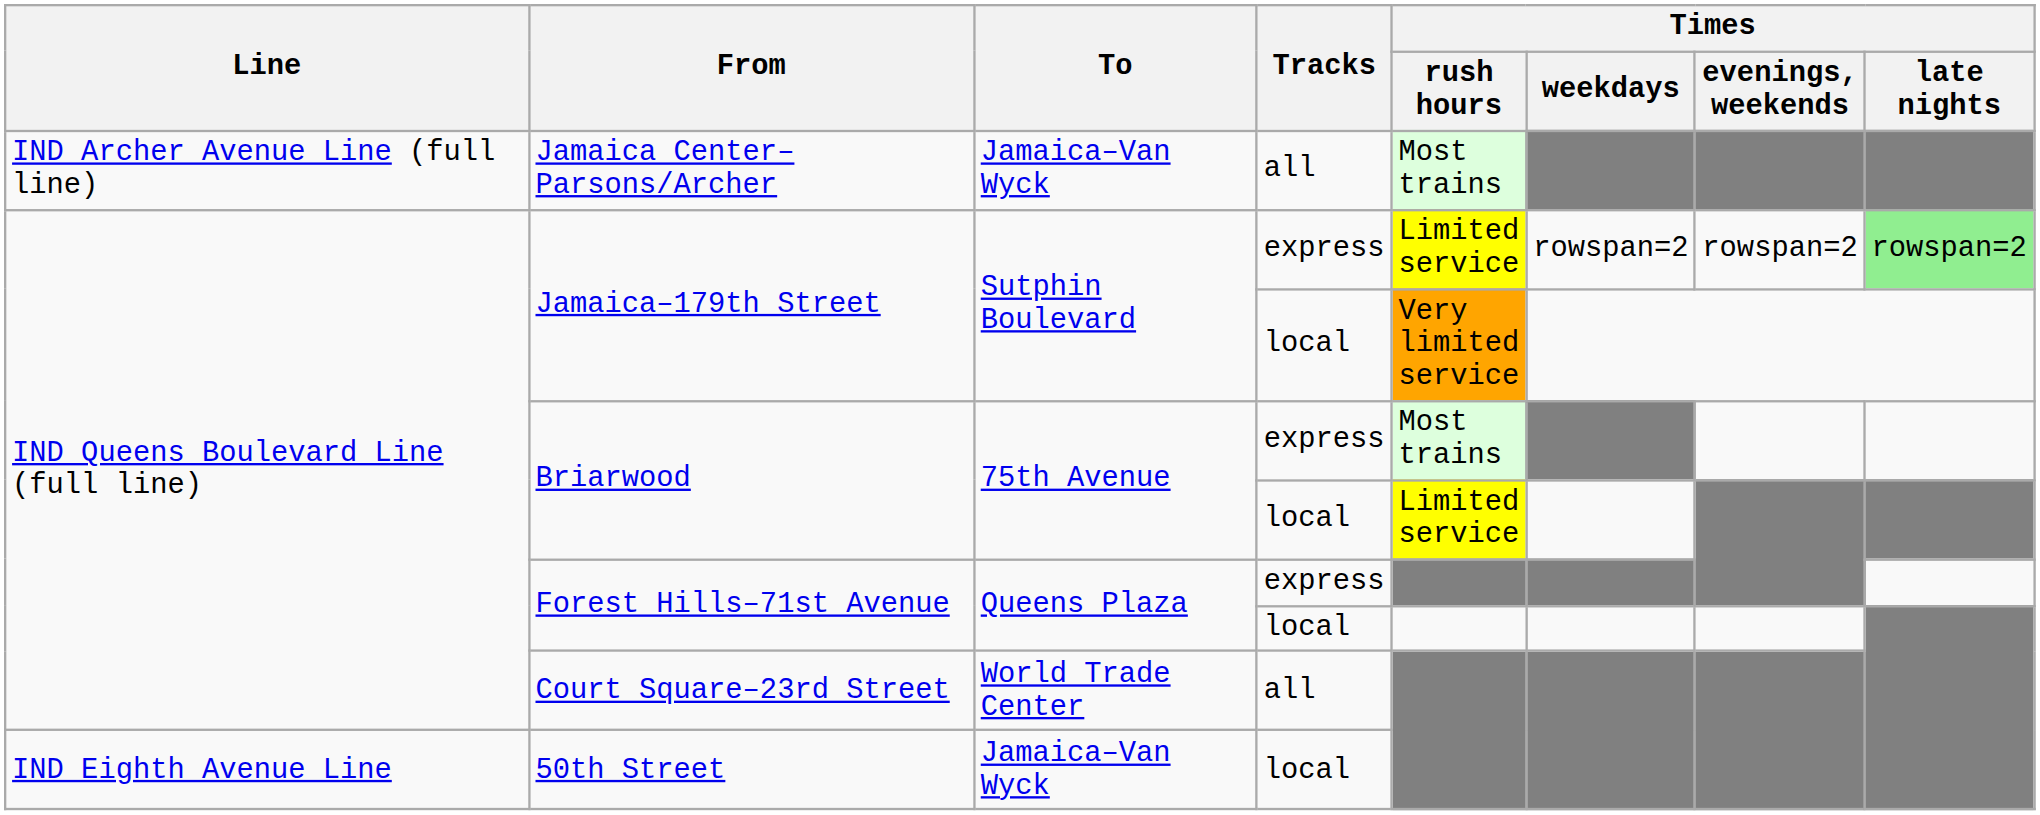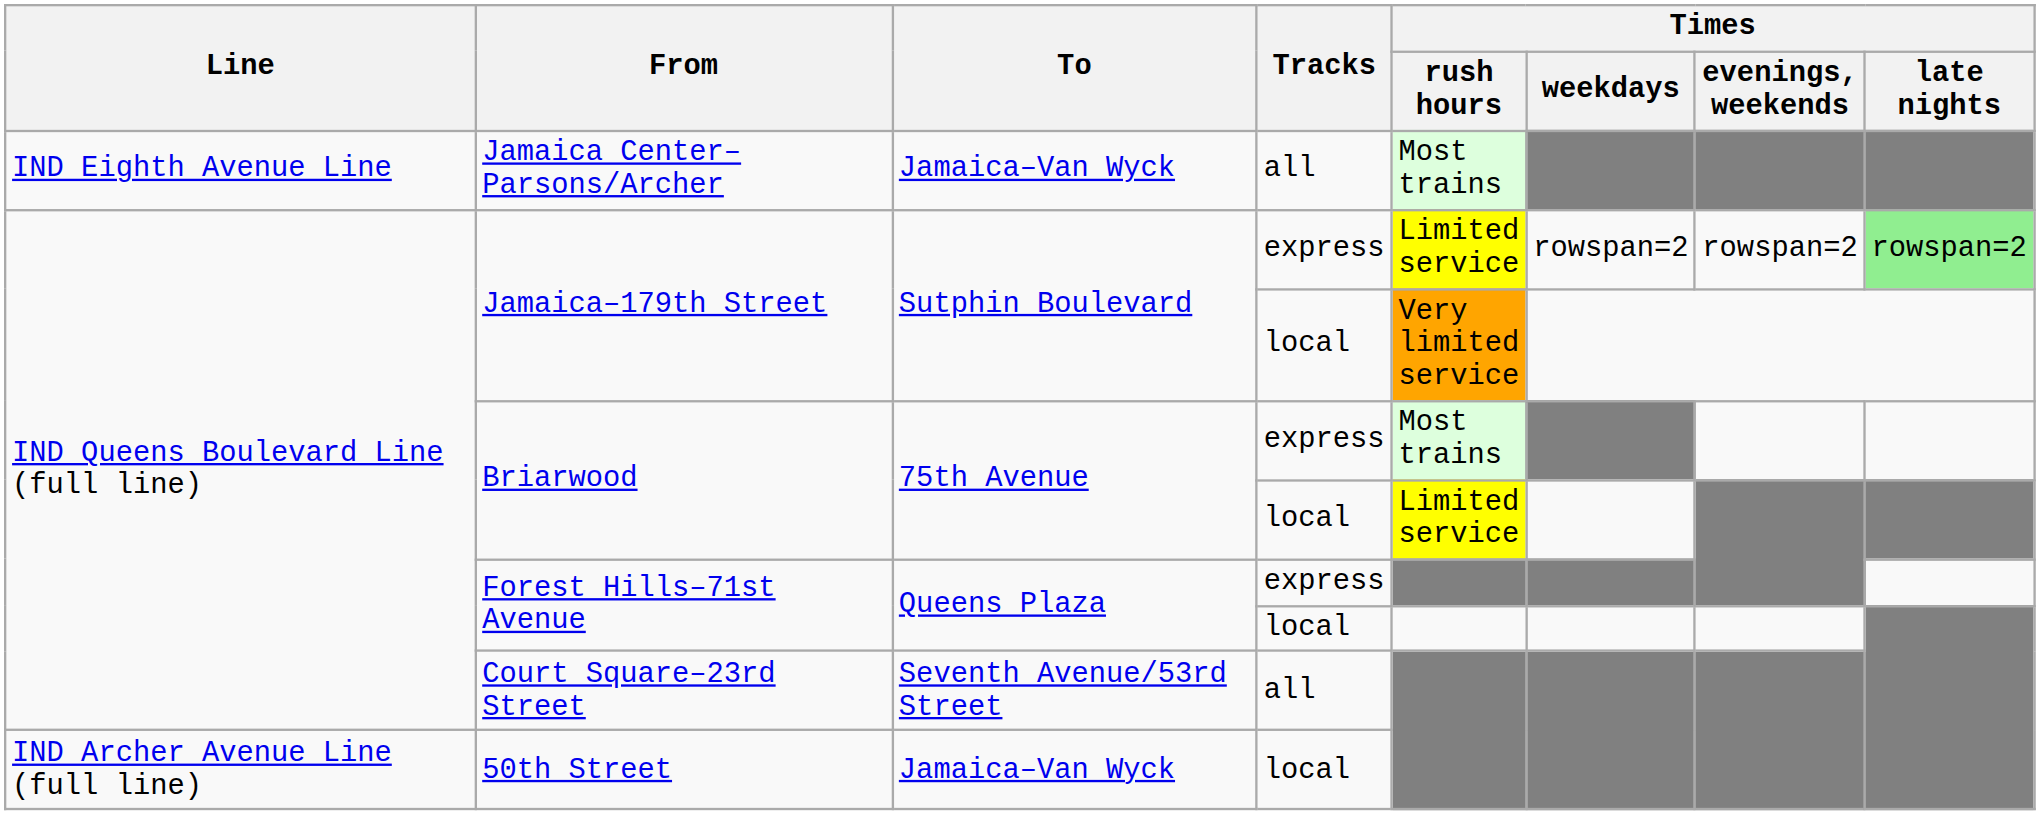(254, 171) IND Archer Avenue Line (full line) -> (202, 171) IND Eighth Avenue Line
(1076, 691) World Trade Center -> (1063, 691) Seventh Avenue/53rd Street
(202, 771) IND Eighth Avenue Line -> (202, 771) IND Archer Avenue Line (full line)
